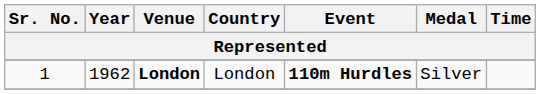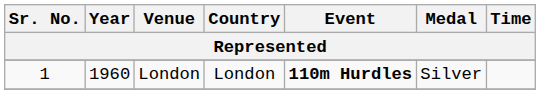(110, 75) 1962 -> (110, 75) 1960
(169, 75) bold -> (169, 75) normal
